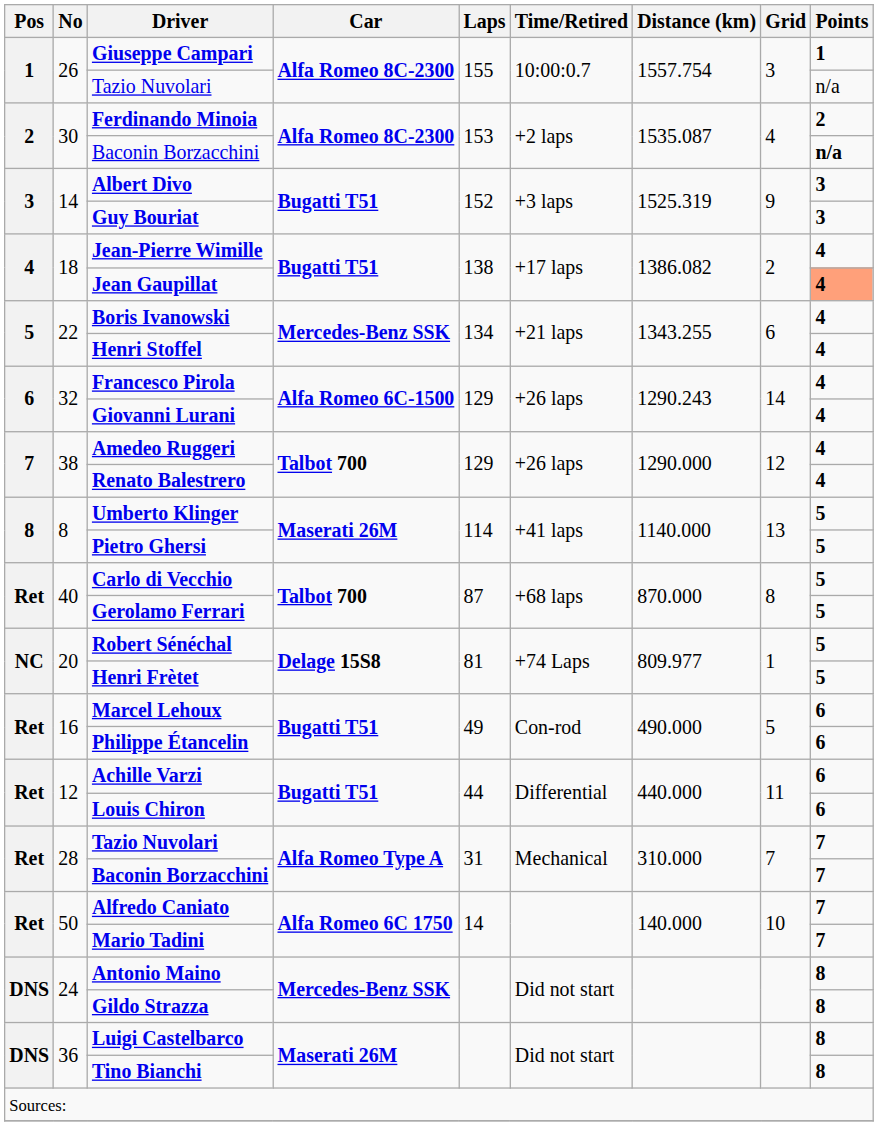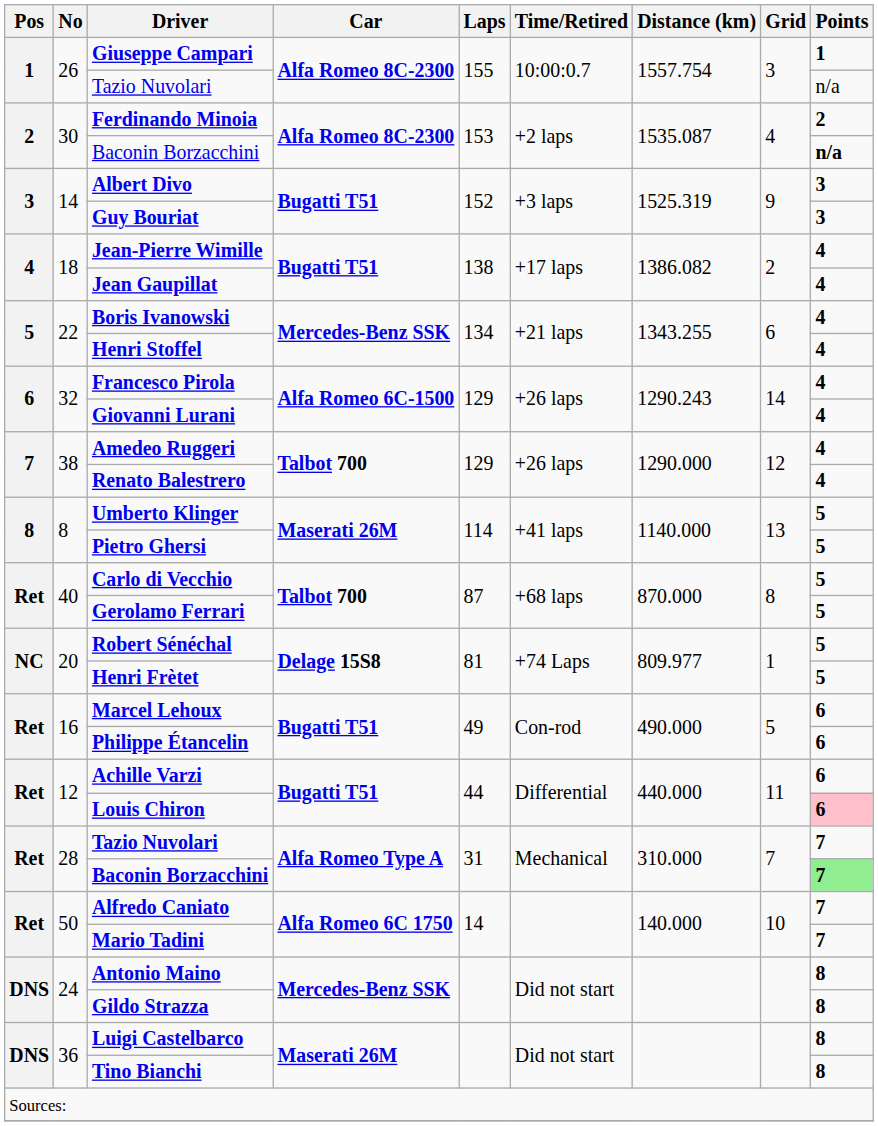(820, 283) lightsalmon background -> (820, 283) no background
(820, 809) no background -> (820, 809) pink background
(820, 874) no background -> (820, 874) lightgreen background
